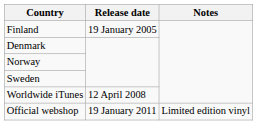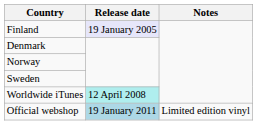(122, 29) no background -> (122, 29) lavender background
(117, 95) no background -> (117, 95) paleturquoise background
(122, 111) no background -> (122, 111) lightblue background
